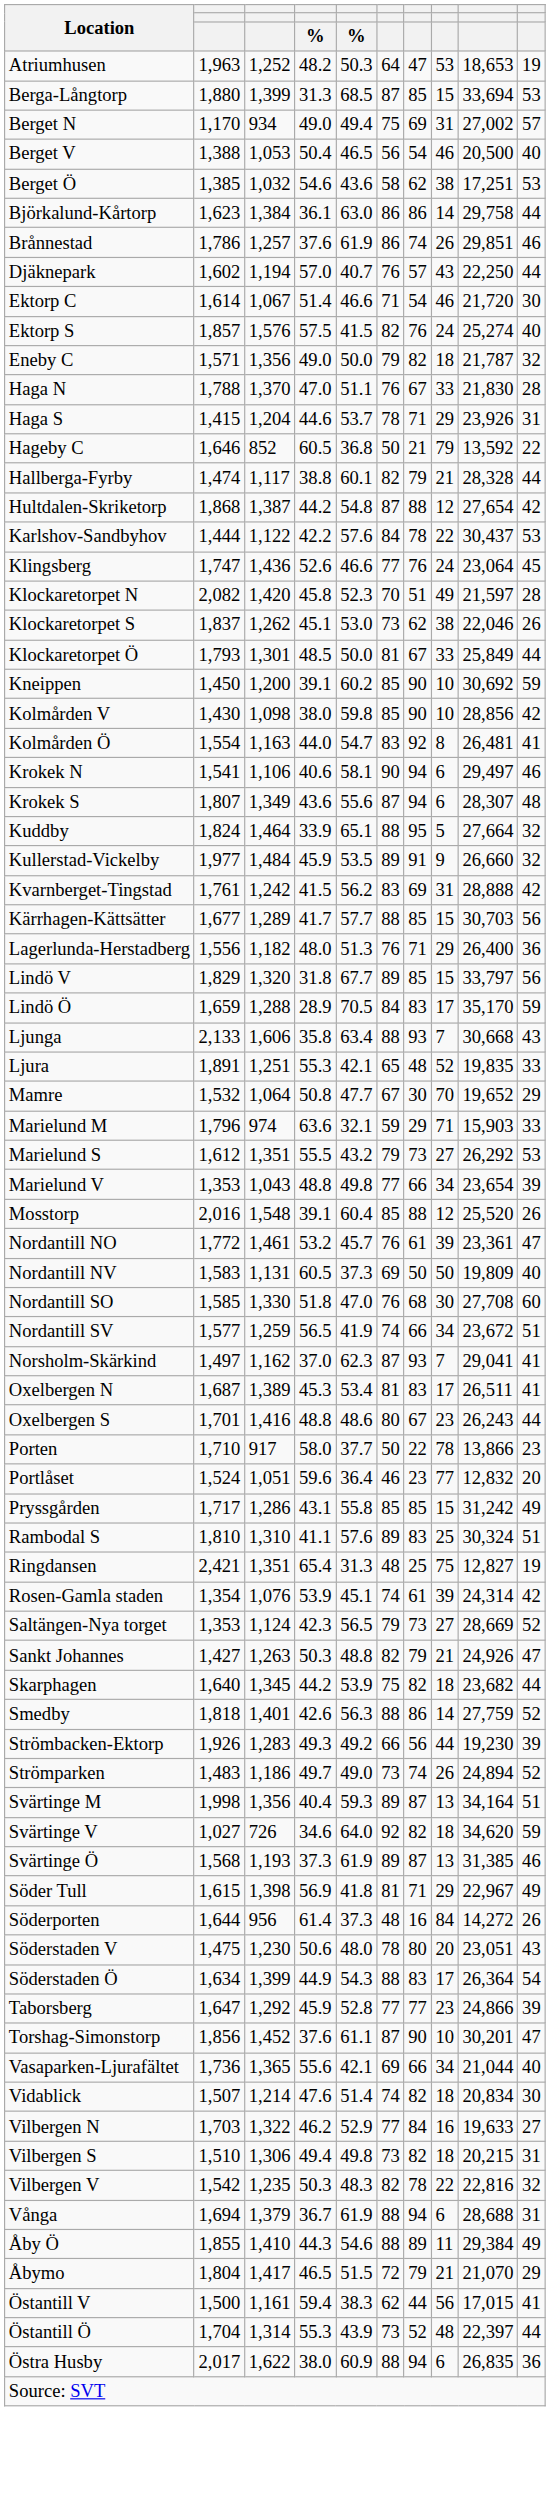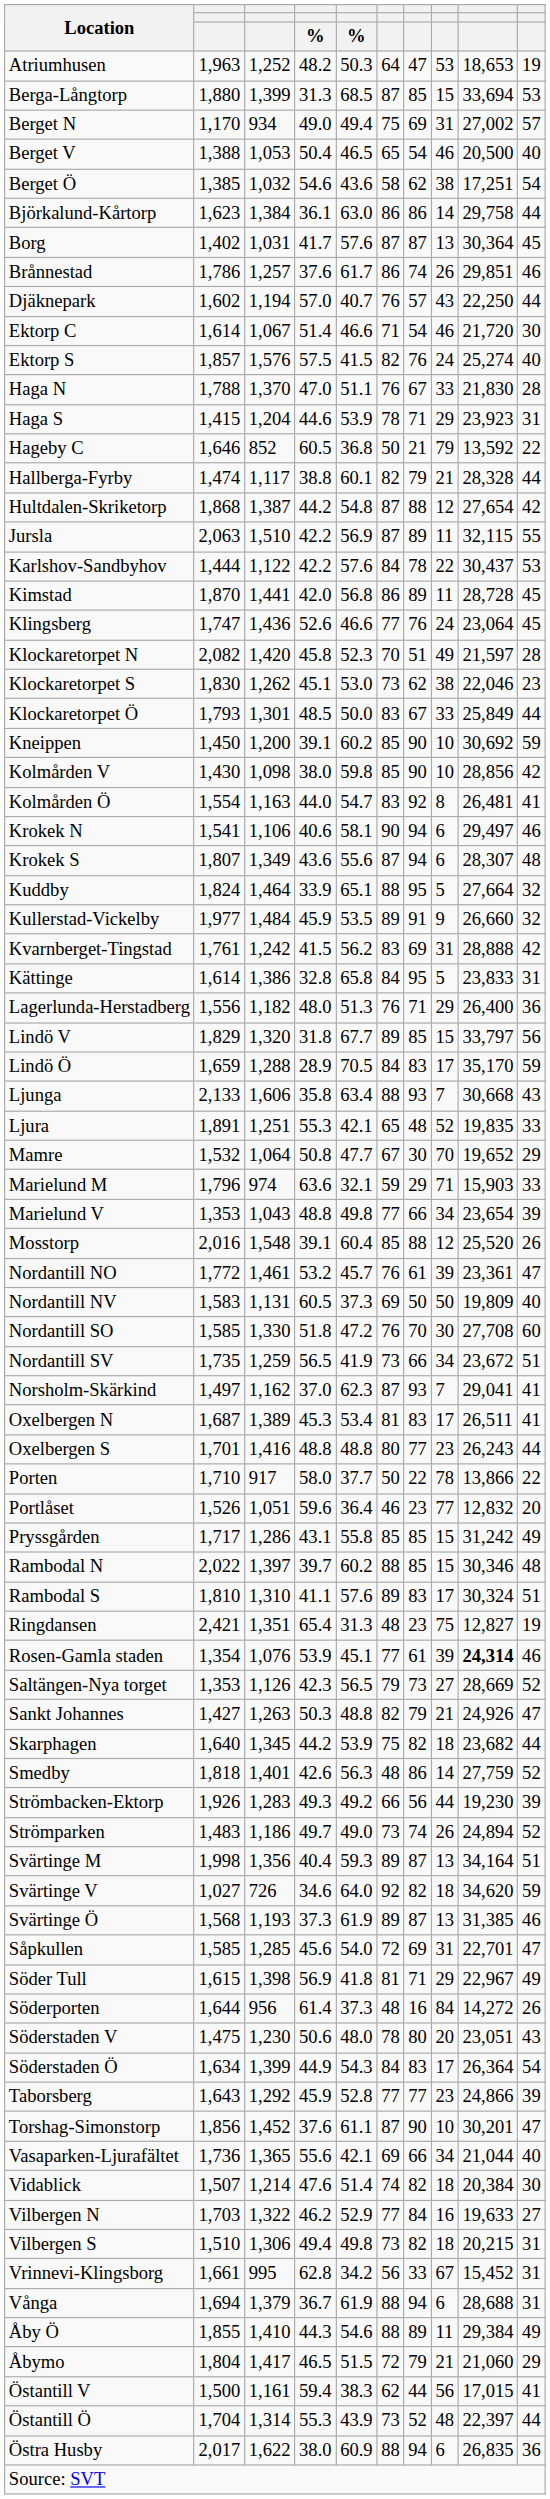(390, 154) 56 -> (390, 154) 65
(531, 183) 53 -> (531, 183) 54
+ row: (27, 242)
(356, 242) 61.9 -> (356, 271) 61.7
- row: (41, 360)
(356, 418) 53.7 -> (356, 418) 53.9
(488, 418) 23,926 -> (488, 418) 23,923
+ row: (31, 536)
+ row: (40, 595)
(219, 625) 1,837 -> (219, 683) 1,830
(531, 625) 26 -> (531, 683) 23
(390, 654) 81 -> (390, 713) 83
- row: (87, 919)
+ row: (41, 978)
- row: (55, 1154)
(356, 1302) 47.0 -> (356, 1331) 47.2
(418, 1302) 68 -> (418, 1331) 70
(219, 1331) 1,577 -> (219, 1360) 1,735
(390, 1331) 74 -> (390, 1360) 73
(356, 1419) 48.6 -> (356, 1449) 48.8
(418, 1419) 67 -> (418, 1449) 77
(531, 1449) 23 -> (531, 1478) 22
(219, 1478) 1,524 -> (219, 1508) 1,526
+ row: (56, 1566)
(445, 1537) 25 -> (445, 1596) 17
(418, 1566) 25 -> (418, 1625) 23
(390, 1596) 74 -> (390, 1655) 77
(488, 1596) normal -> (488, 1655) bold
(531, 1596) 42 -> (531, 1655) 46
(270, 1625) 1,124 -> (270, 1684) 1,126
(390, 1714) 88 -> (390, 1772) 48
+ row: (46, 1949)
(390, 1979) 88 -> (390, 2067) 84
(219, 2008) 1,647 -> (219, 2096) 1,643
(488, 2096) 20,834 -> (488, 2185) 20,384
- row: (54, 2185)
+ row: (86, 2273)
(488, 2273) 21,070 -> (488, 2361) 21,060
